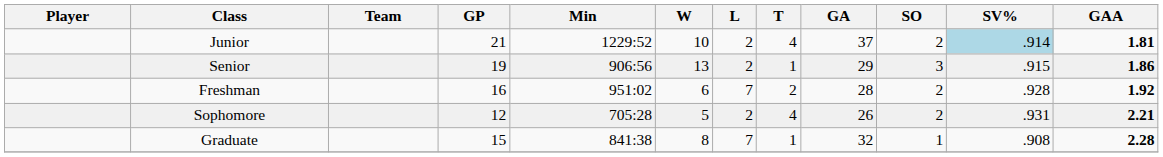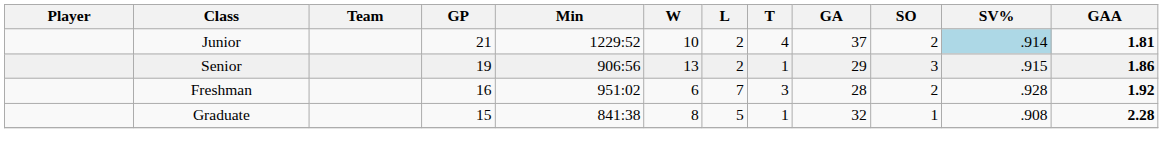(793, 90) 2 -> (785, 90) 3
- row: (229, 115)
(749, 139) 7 -> (740, 115) 5
